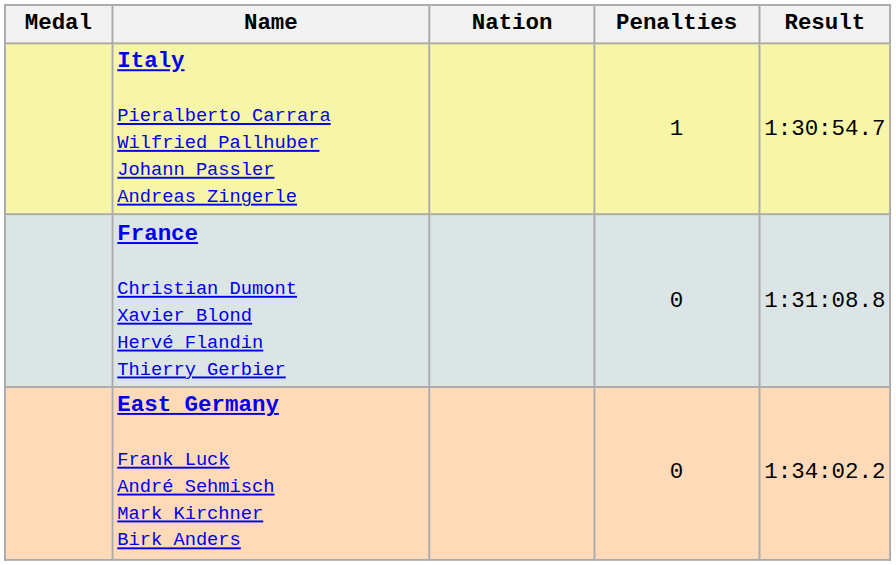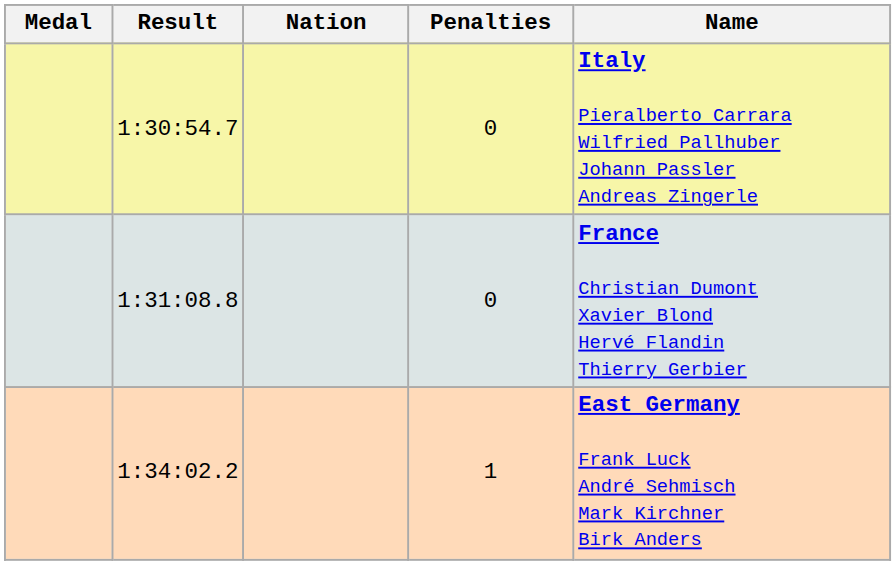columns swapped: (271, 24) <-> (825, 24)
(677, 128) 1 -> (491, 128) 0
(677, 473) 0 -> (491, 473) 1
